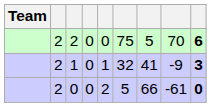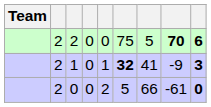(176, 41) normal -> (176, 41) bold
(125, 65) normal -> (125, 65) bold
